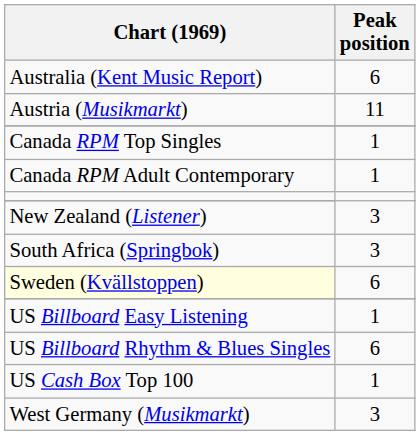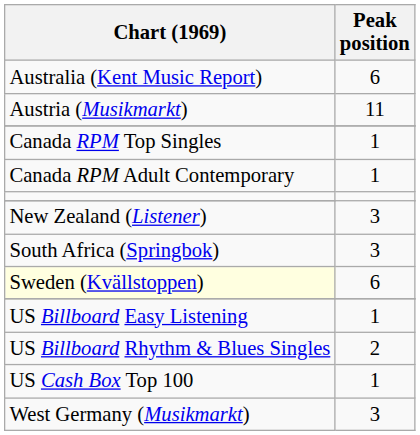(375, 348) 6 -> (375, 348) 2
